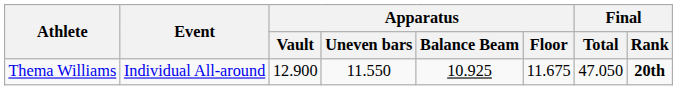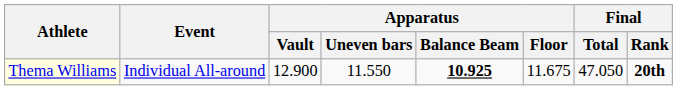(62, 71) no background -> (62, 71) lightyellow background
(470, 71) normal -> (470, 71) bold
